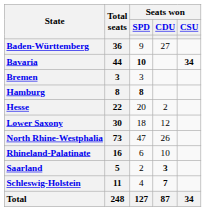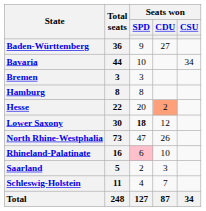(141, 62) bold -> (141, 62) normal
(189, 62) bold -> (189, 62) normal
(141, 92) bold -> (141, 92) normal
(165, 108) no background -> (165, 108) lightsalmon background
(141, 123) normal -> (141, 123) bold
(141, 153) no background -> (141, 153) pink background
(165, 168) bold -> (165, 168) normal
(165, 184) bold -> (165, 184) normal
